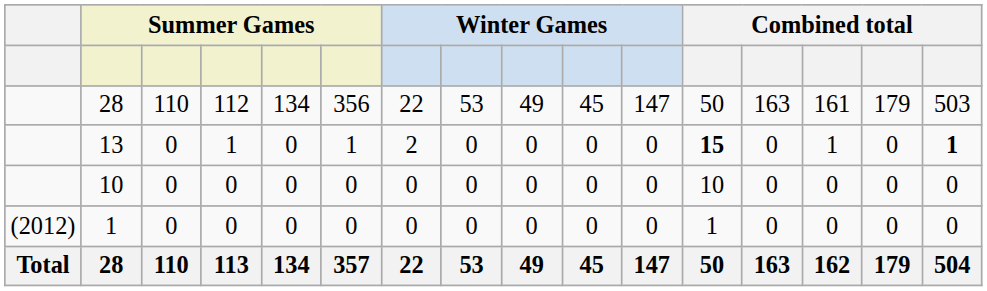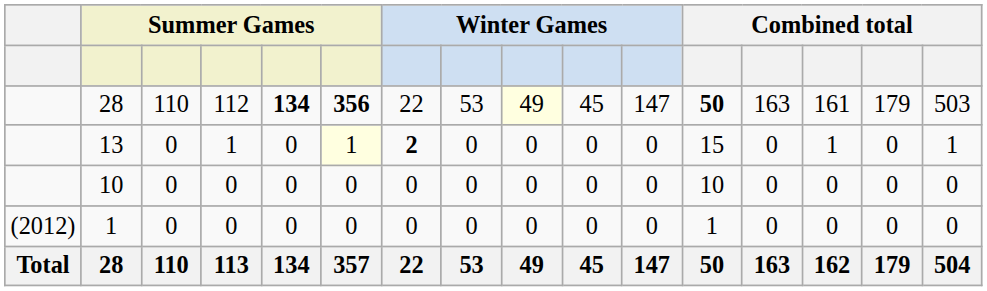(291, 104) normal -> (291, 104) bold
(351, 104) normal -> (351, 104) bold
(532, 104) no background -> (532, 104) lightyellow background
(712, 104) normal -> (712, 104) bold
(351, 144) no background -> (351, 144) lightyellow background
(412, 144) normal -> (412, 144) bold
(712, 144) bold -> (712, 144) normal
(952, 144) bold -> (952, 144) normal
